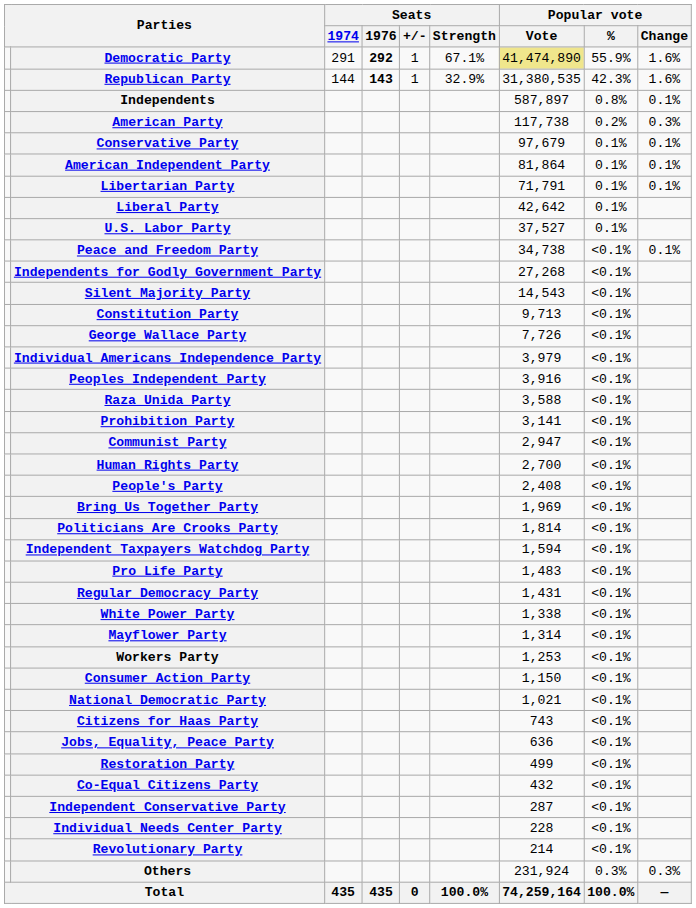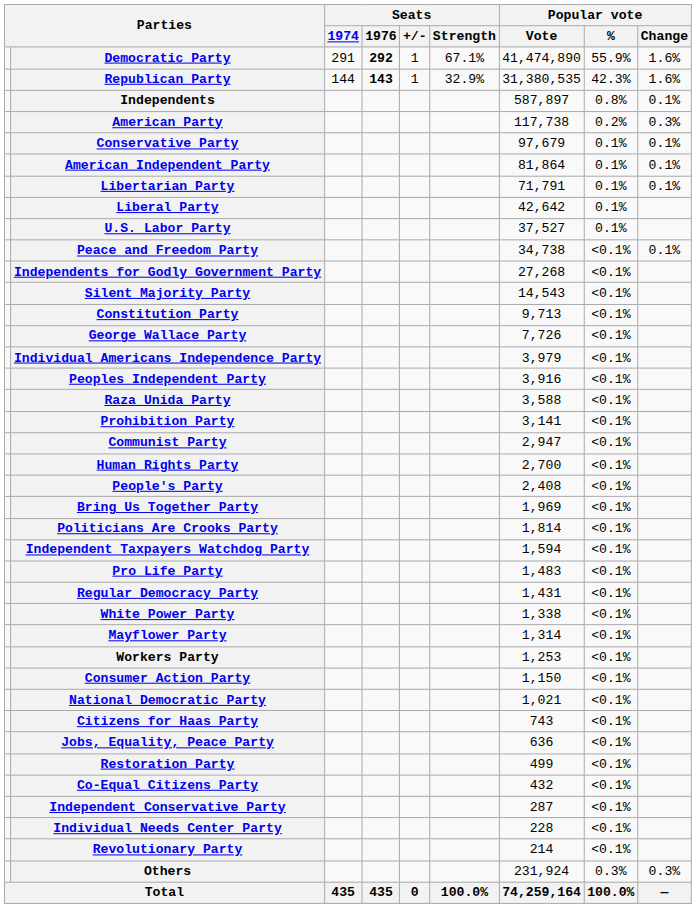(542, 58) khaki background -> (542, 58) no background
